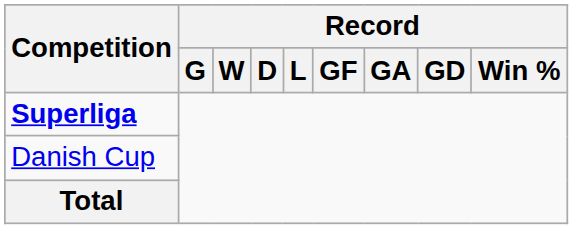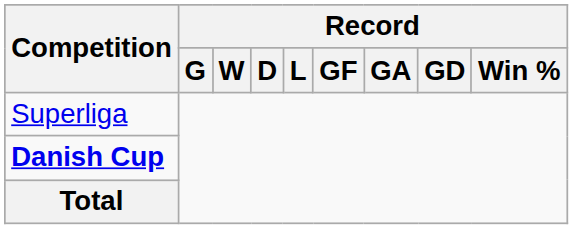(74, 113) bold -> (69, 113) normal
(83, 157) normal -> (88, 157) bold
